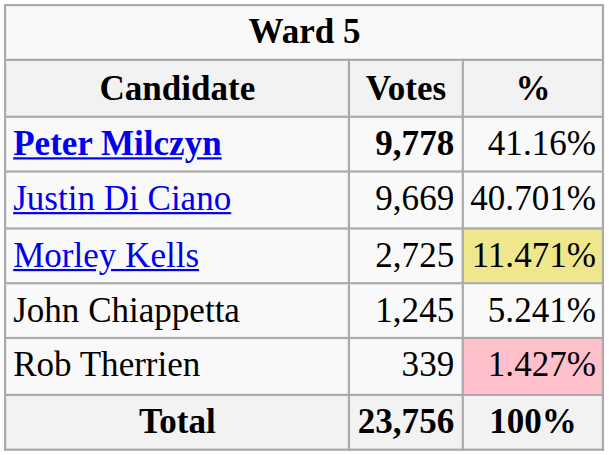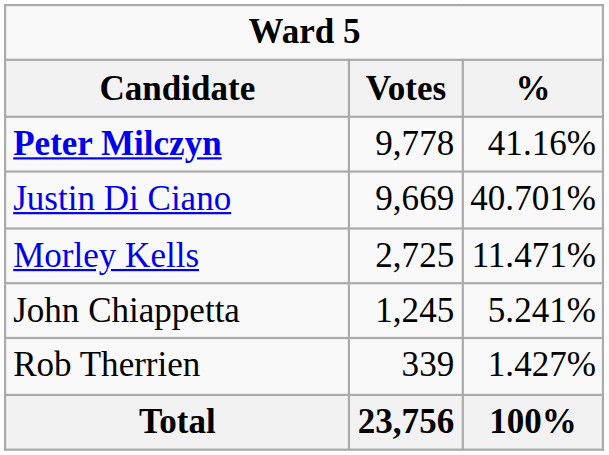(415, 143) bold -> (415, 143) normal
(534, 254) khaki background -> (534, 254) no background
(542, 365) pink background -> (542, 365) no background
